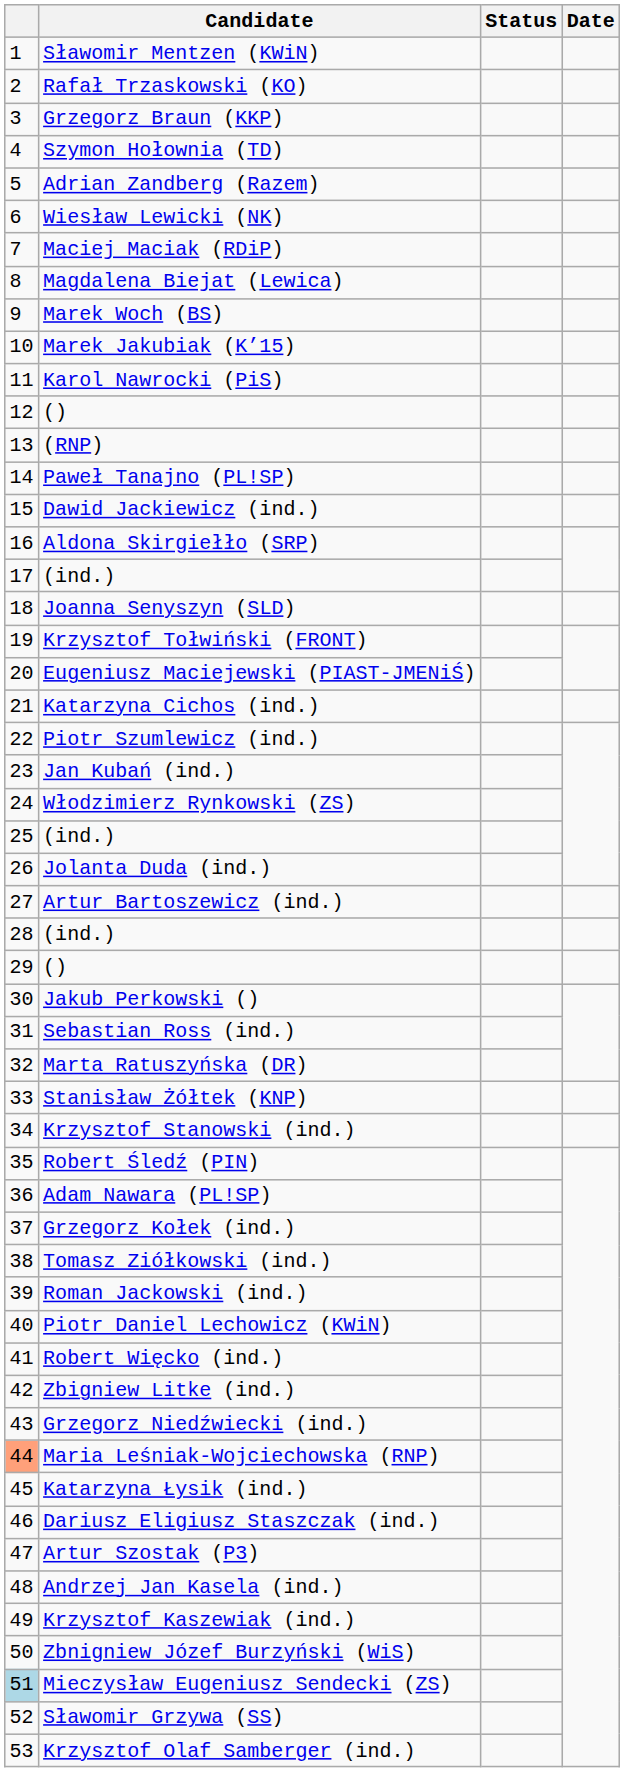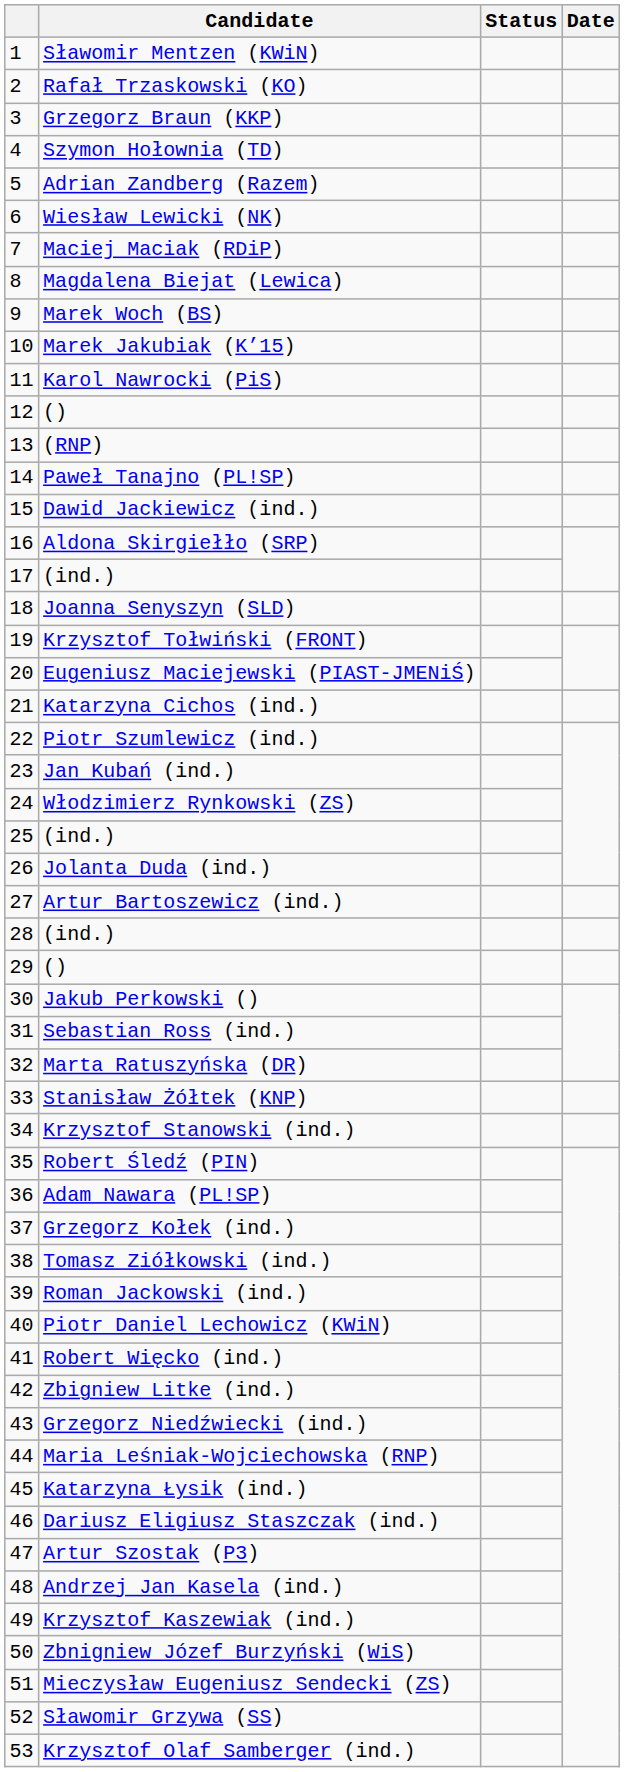(22, 1457) lightsalmon background -> (22, 1457) no background
(22, 1685) lightblue background -> (22, 1685) no background
